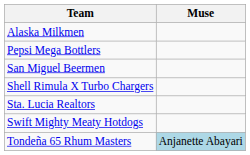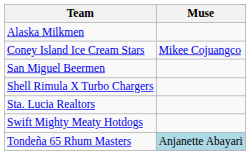+ row: (76, 50)
- row: (54, 50)
